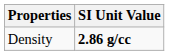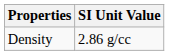(105, 38) bold -> (105, 38) normal
